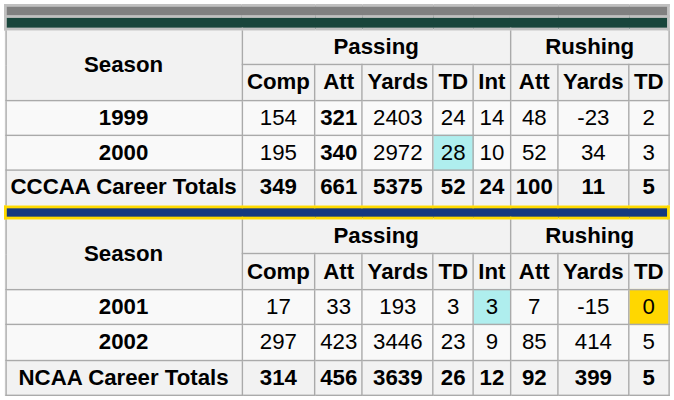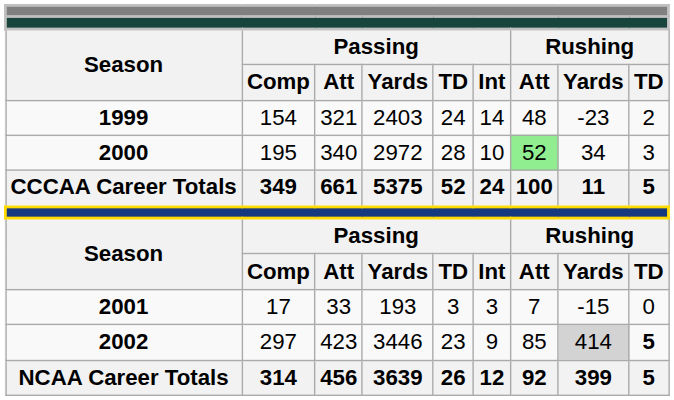(339, 117) bold -> (339, 117) normal
(339, 152) bold -> (339, 152) normal
(453, 152) paleturquoise background -> (453, 152) no background
(534, 152) no background -> (534, 152) lightgreen background
(492, 306) paleturquoise background -> (492, 306) no background
(649, 306) gold background -> (649, 306) no background
(593, 342) no background -> (593, 342) lightgrey background
(649, 342) normal -> (649, 342) bold
